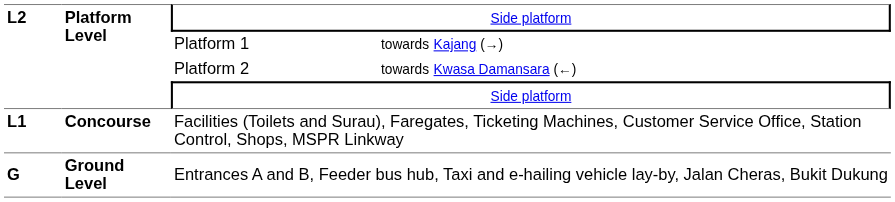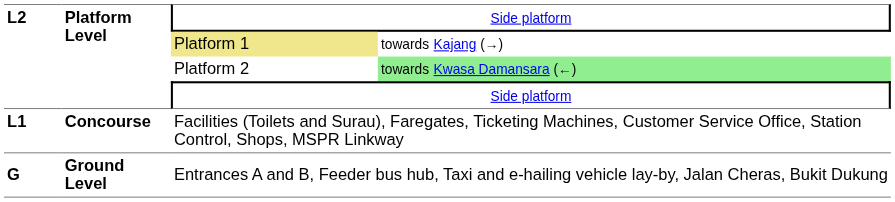(212, 44) no background -> (212, 44) khaki background
(479, 68) no background -> (479, 68) lightgreen background
